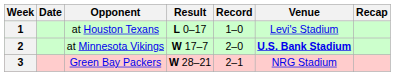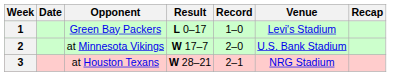(115, 29) at Houston Texans -> (115, 29) Green Bay Packers
(304, 46) bold -> (302, 46) normal
(115, 63) Green Bay Packers -> (115, 63) at Houston Texans
